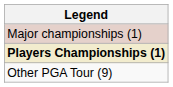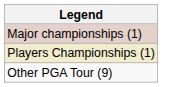(86, 53) bold -> (81, 53) normal
